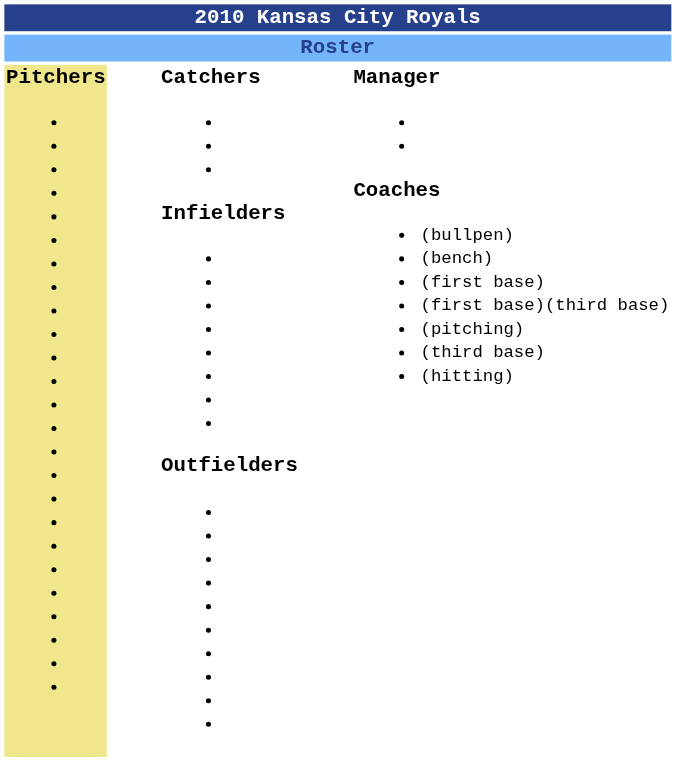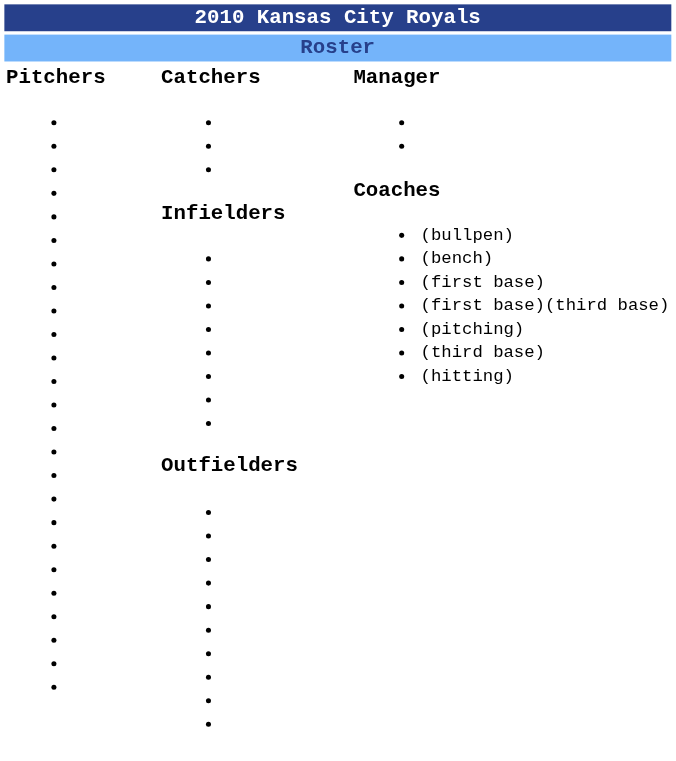(56, 383) khaki background -> (56, 383) no background
